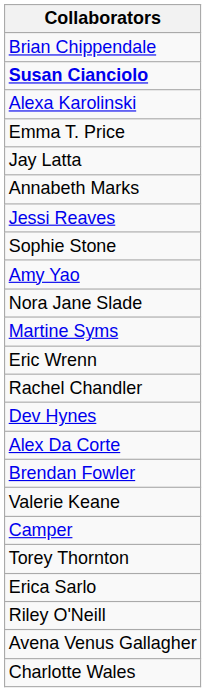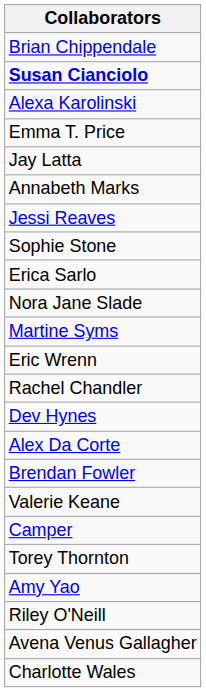(44, 274) Amy Yao -> (53, 274) Erica Sarlo
(53, 587) Erica Sarlo -> (44, 587) Amy Yao
